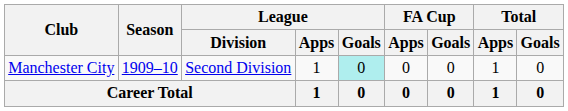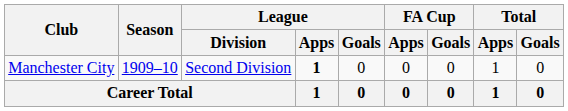(317, 67) normal -> (317, 67) bold
(361, 67) paleturquoise background -> (361, 67) no background
